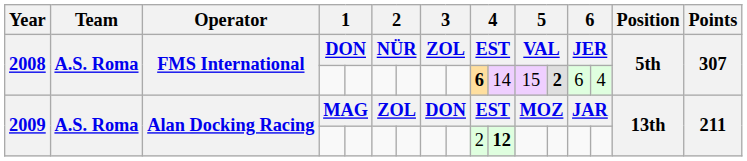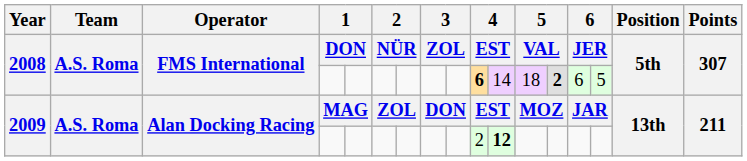(531, 79) 15 -> (531, 79) 18
(601, 79) 4 -> (601, 79) 5
